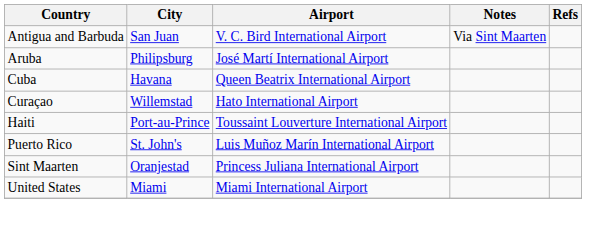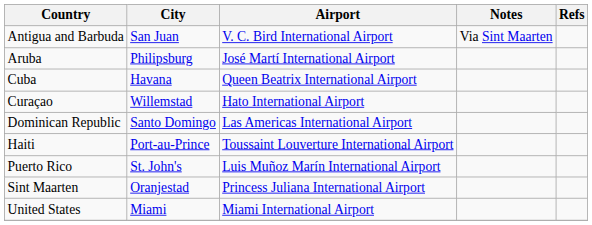+ row: (64, 123)
